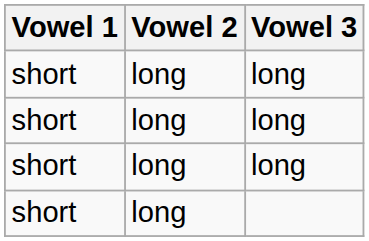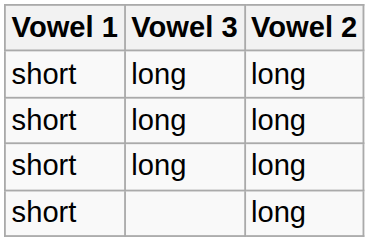columns swapped: (184, 27) <-> (304, 27)
